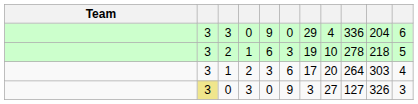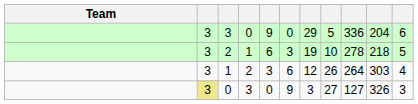(331, 33) 4 -> (331, 33) 5
(310, 71) 17 -> (310, 71) 12
(331, 71) 20 -> (331, 71) 26
